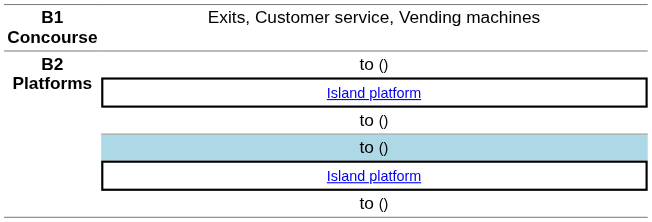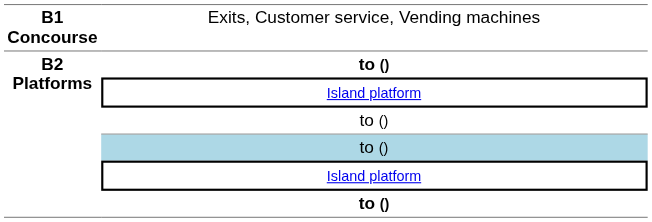(374, 64) normal -> (374, 64) bold
(374, 203) normal -> (374, 203) bold
